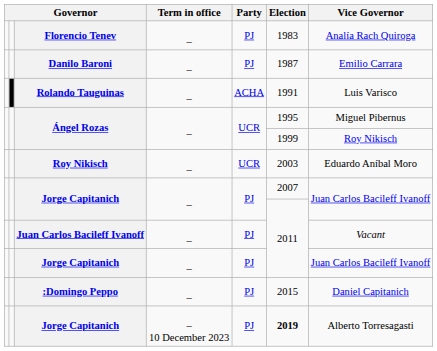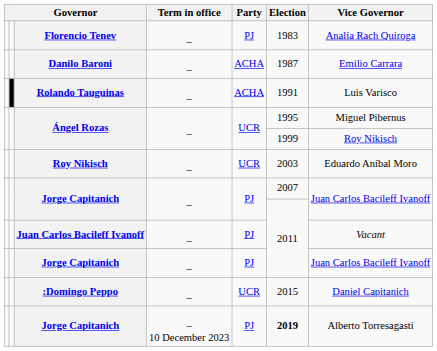(249, 64) PJ -> (249, 64) ACHA
(249, 291) PJ -> (249, 291) UCR
